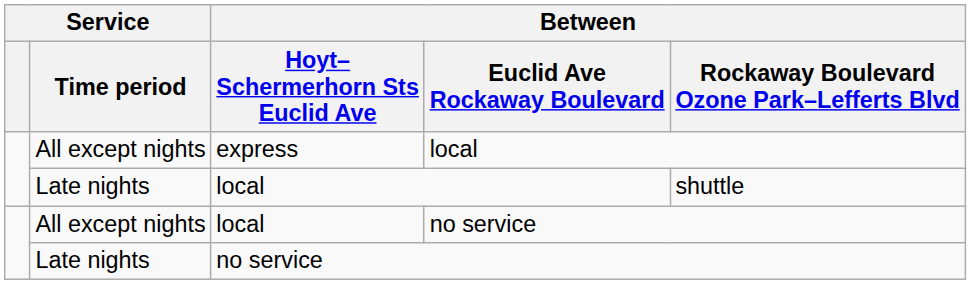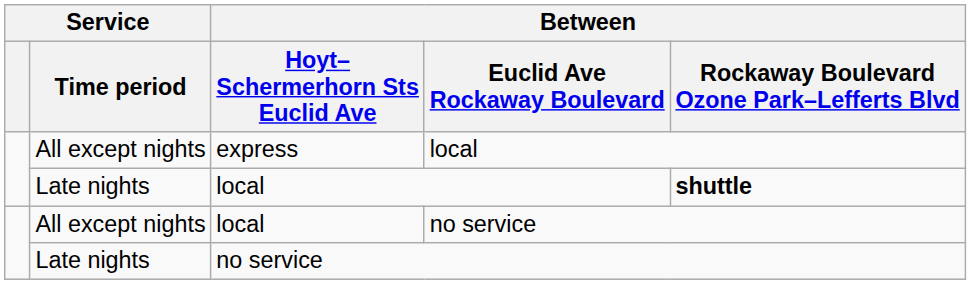(710, 186) normal -> (714, 186) bold
